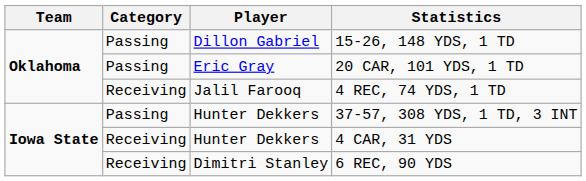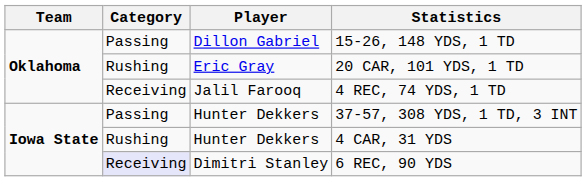(137, 66) Passing -> (137, 66) Rushing
(146, 140) Receiving -> (137, 140) Rushing
(146, 164) no background -> (146, 164) lavender background
